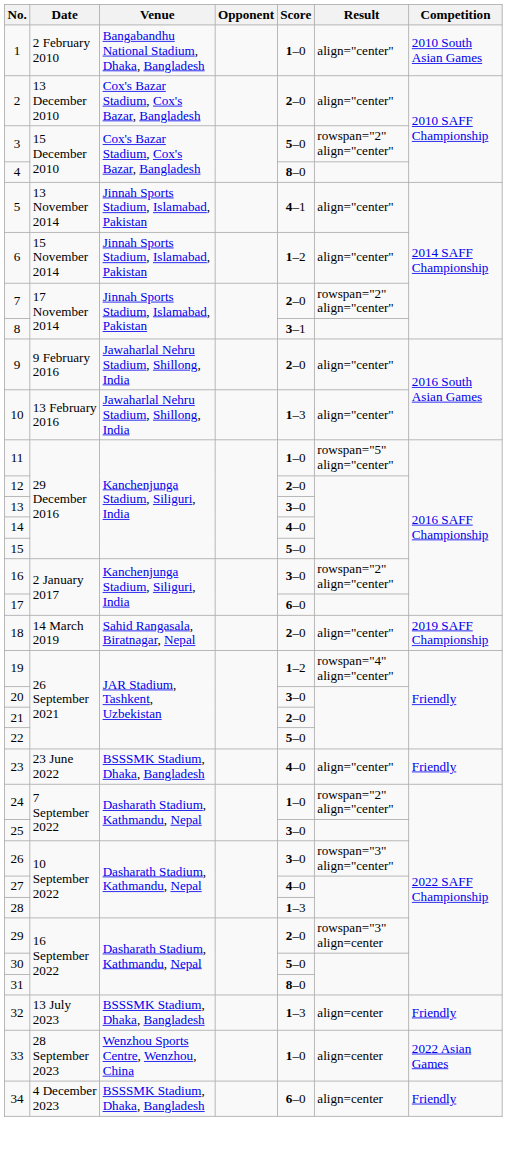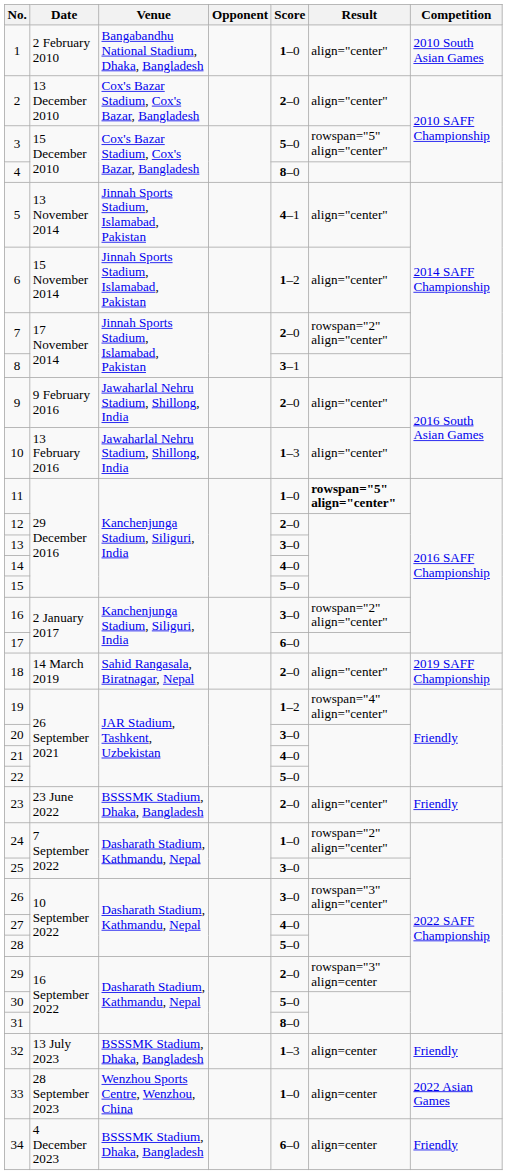(355, 143) rowspan="2" align="center" -> (349, 143) rowspan="5" align="center"
(355, 457) normal -> (354, 496) bold
(296, 717) 2–0 -> (290, 755) 4–0
(296, 766) 4–0 -> (290, 804) 2–0
(296, 907) 1–3 -> (290, 945) 5–0
